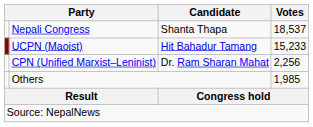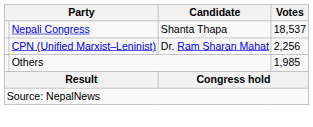- row: (47, 46)
